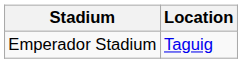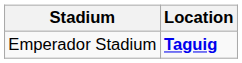(189, 44) normal -> (191, 44) bold
